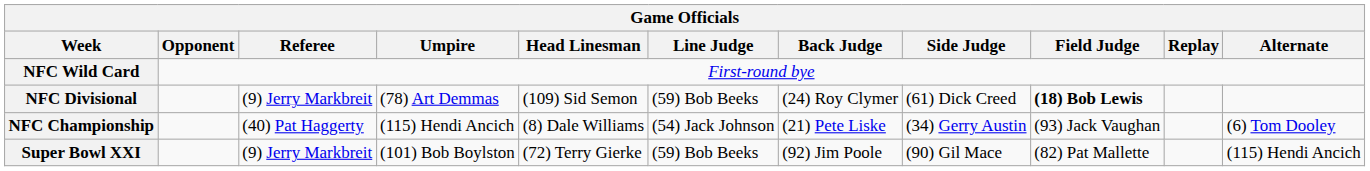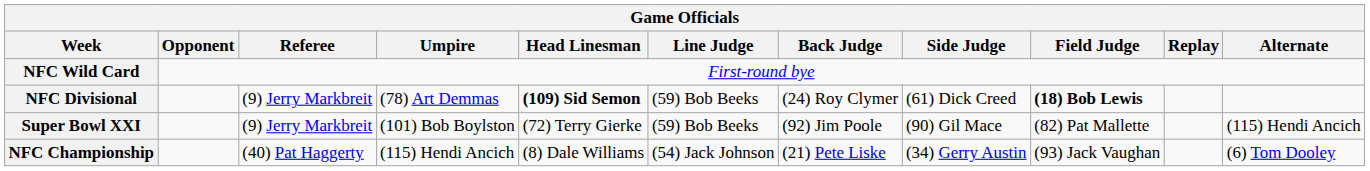(580, 98) normal -> (582, 98) bold
rows swapped: (81, 125) <-> (81, 152)
